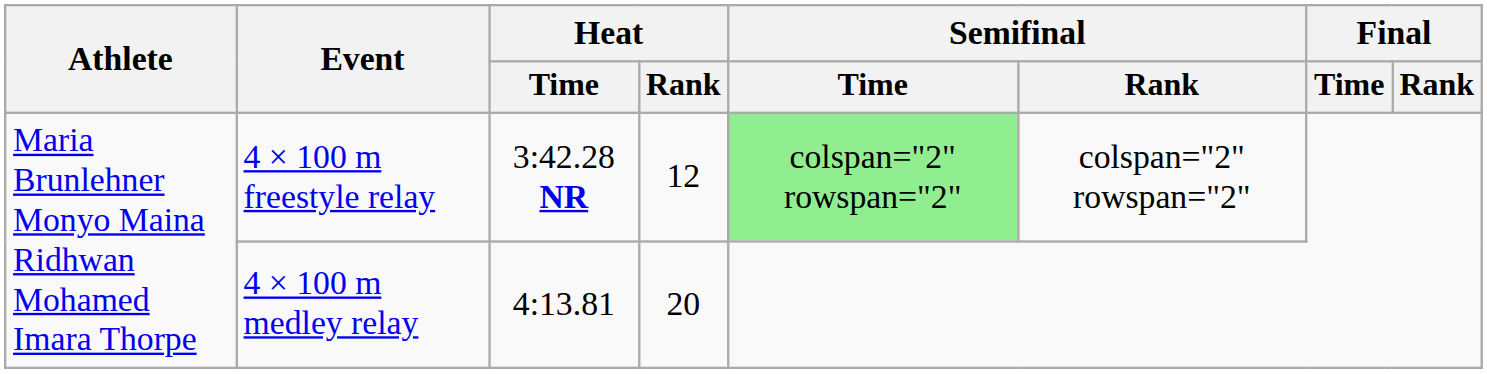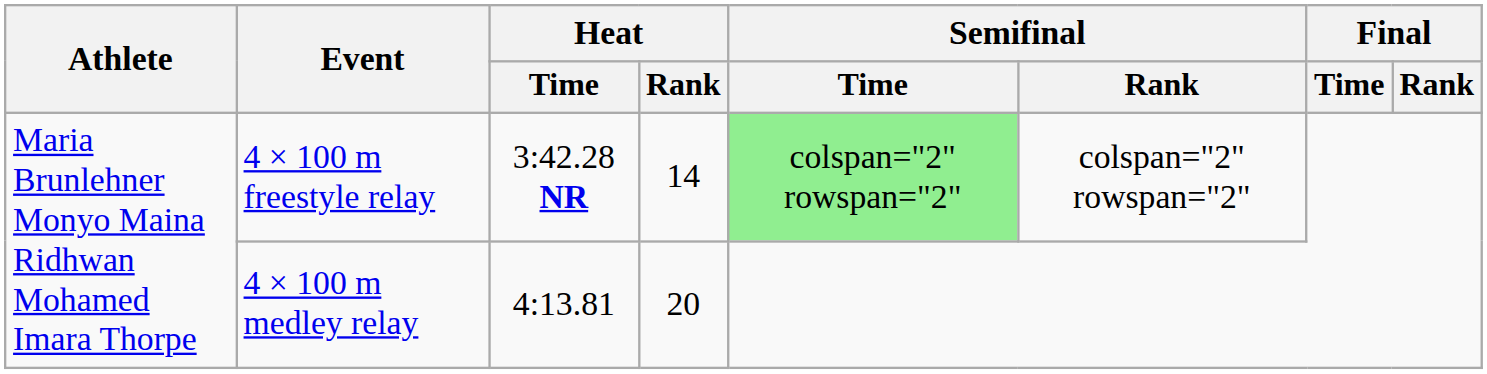(683, 176) 12 -> (683, 176) 14
